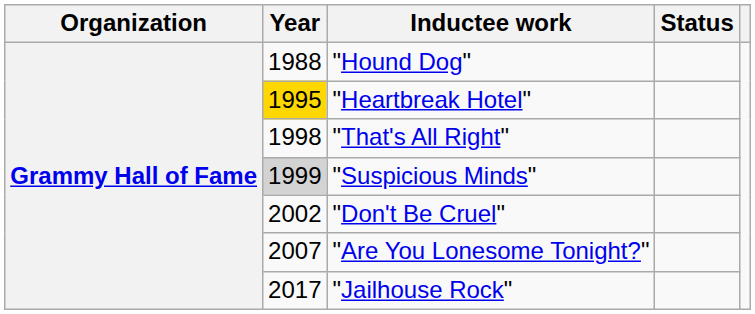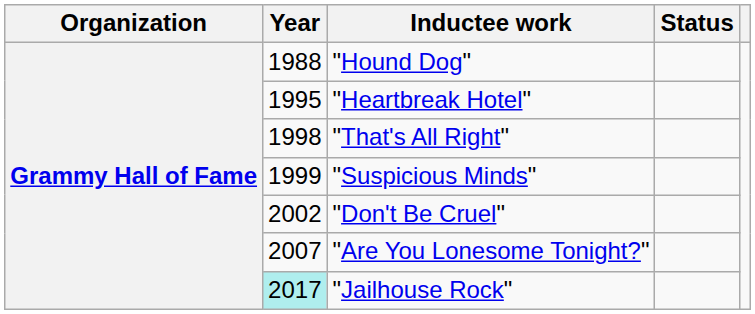(295, 99) gold background -> (295, 99) no background
(295, 175) lightgrey background -> (295, 175) no background
(295, 289) no background -> (295, 289) paleturquoise background
